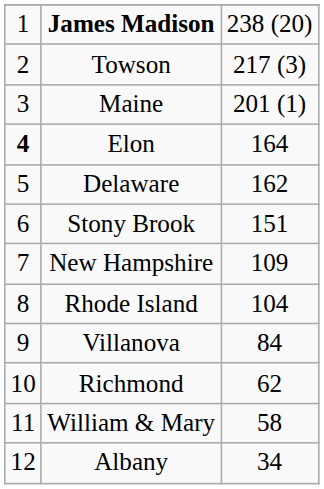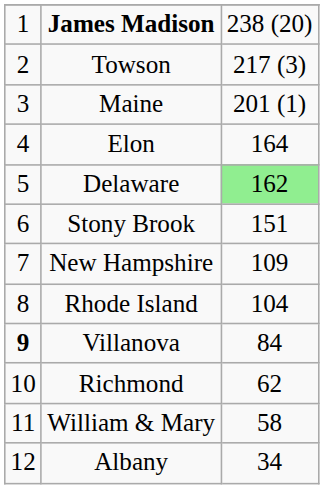(23, 143) bold -> (23, 143) normal
(270, 183) no background -> (270, 183) lightgreen background
(23, 343) normal -> (23, 343) bold
